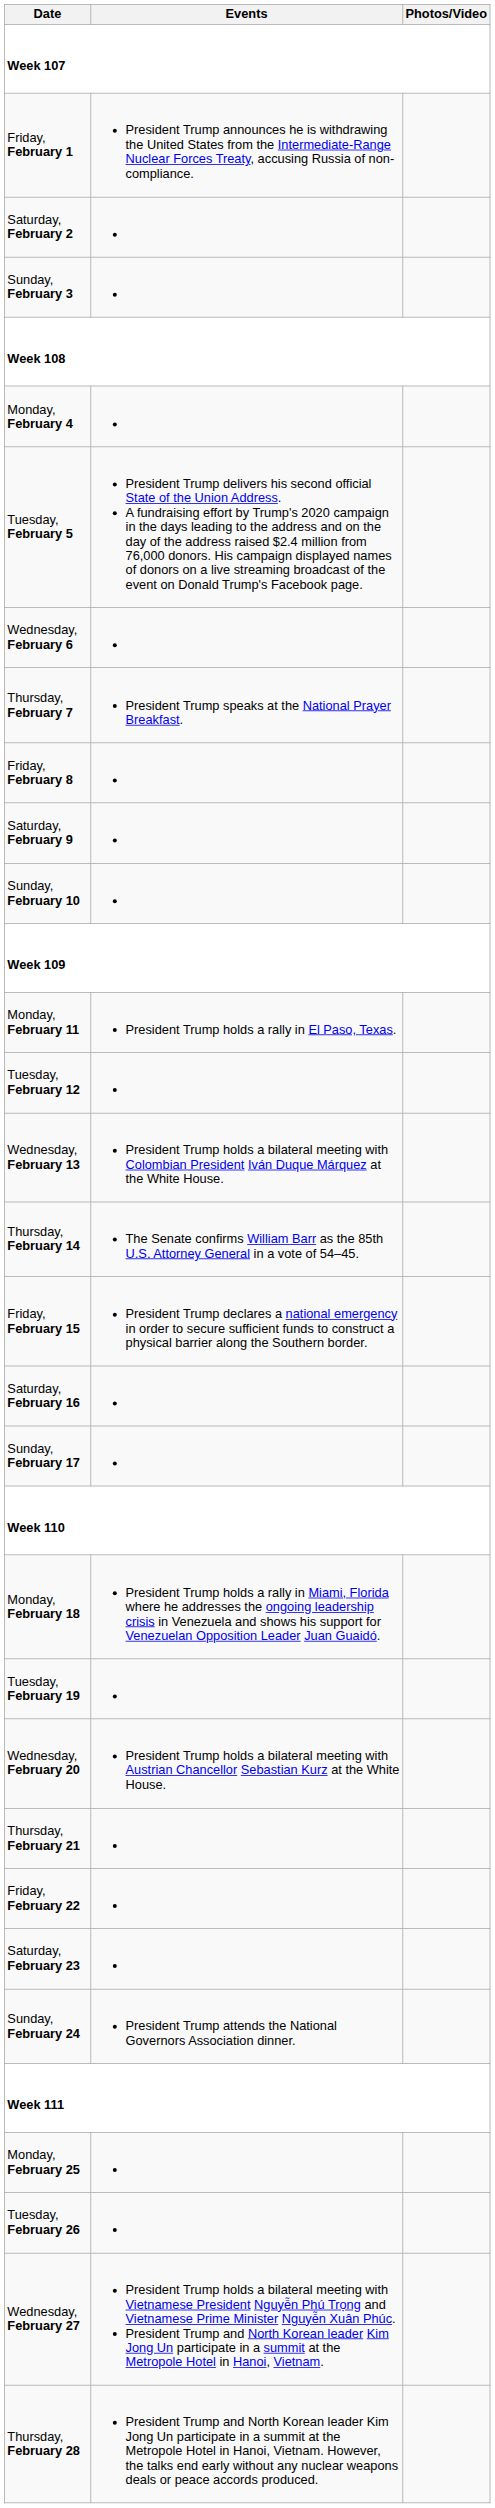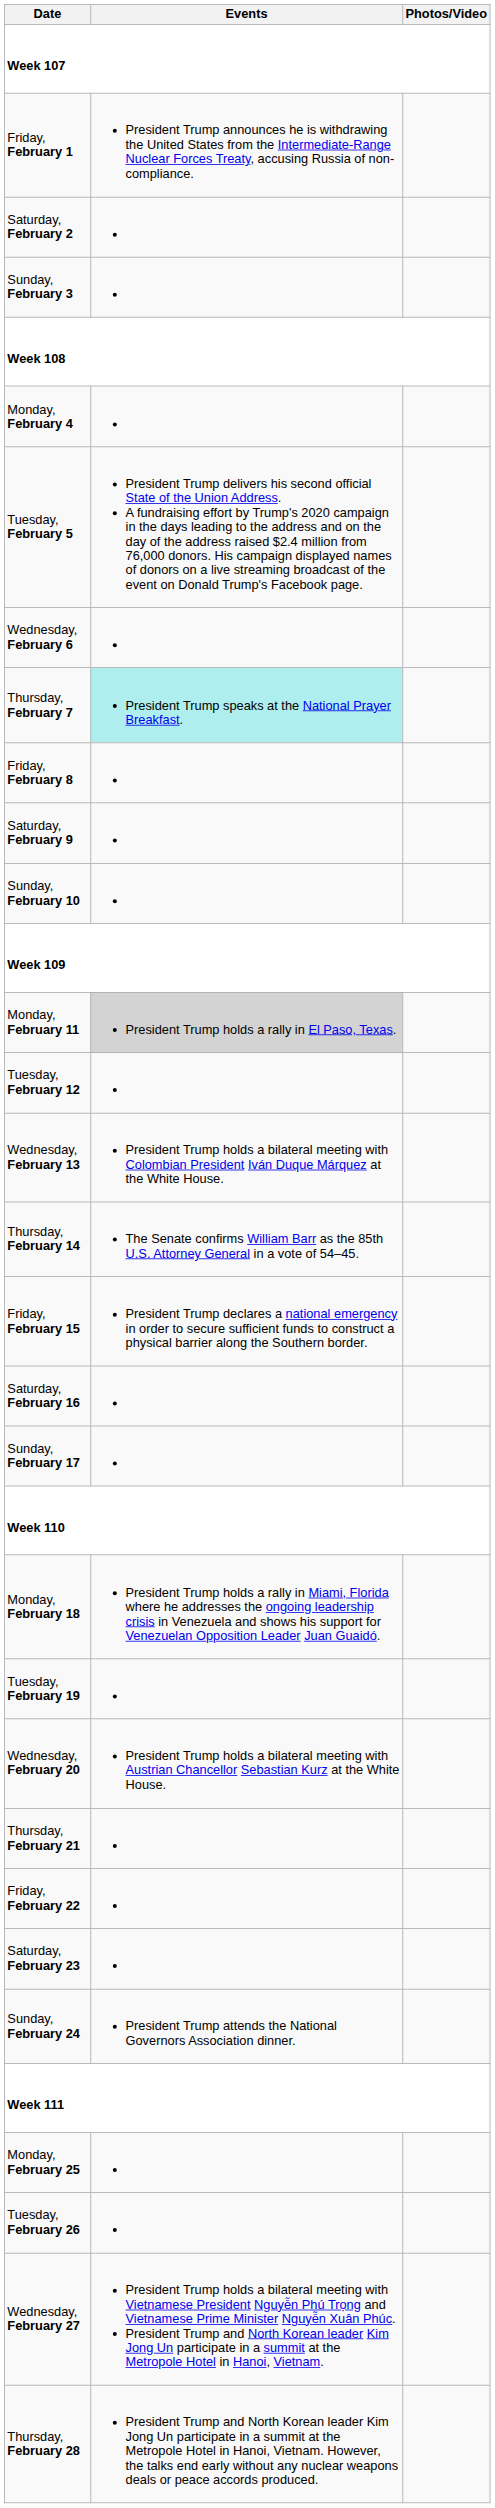(247, 713) no background -> (247, 713) paleturquoise background
(247, 1030) no background -> (247, 1030) lightgrey background
